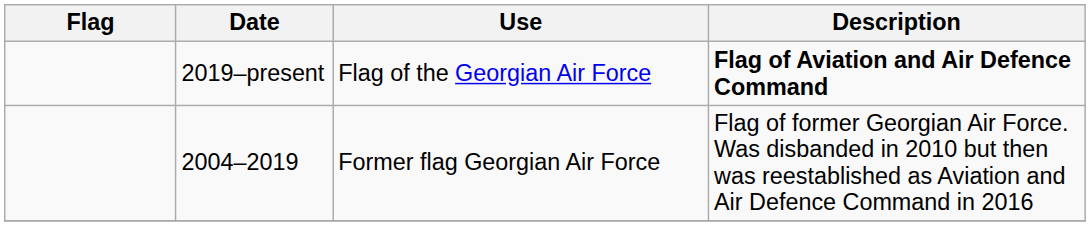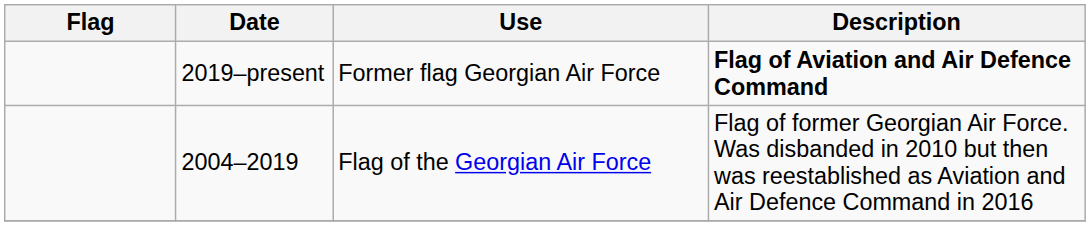(495, 73) Flag of the Georgian Air Force -> (499, 73) Former flag Georgian Air Force
(499, 162) Former flag Georgian Air Force -> (495, 162) Flag of the Georgian Air Force
